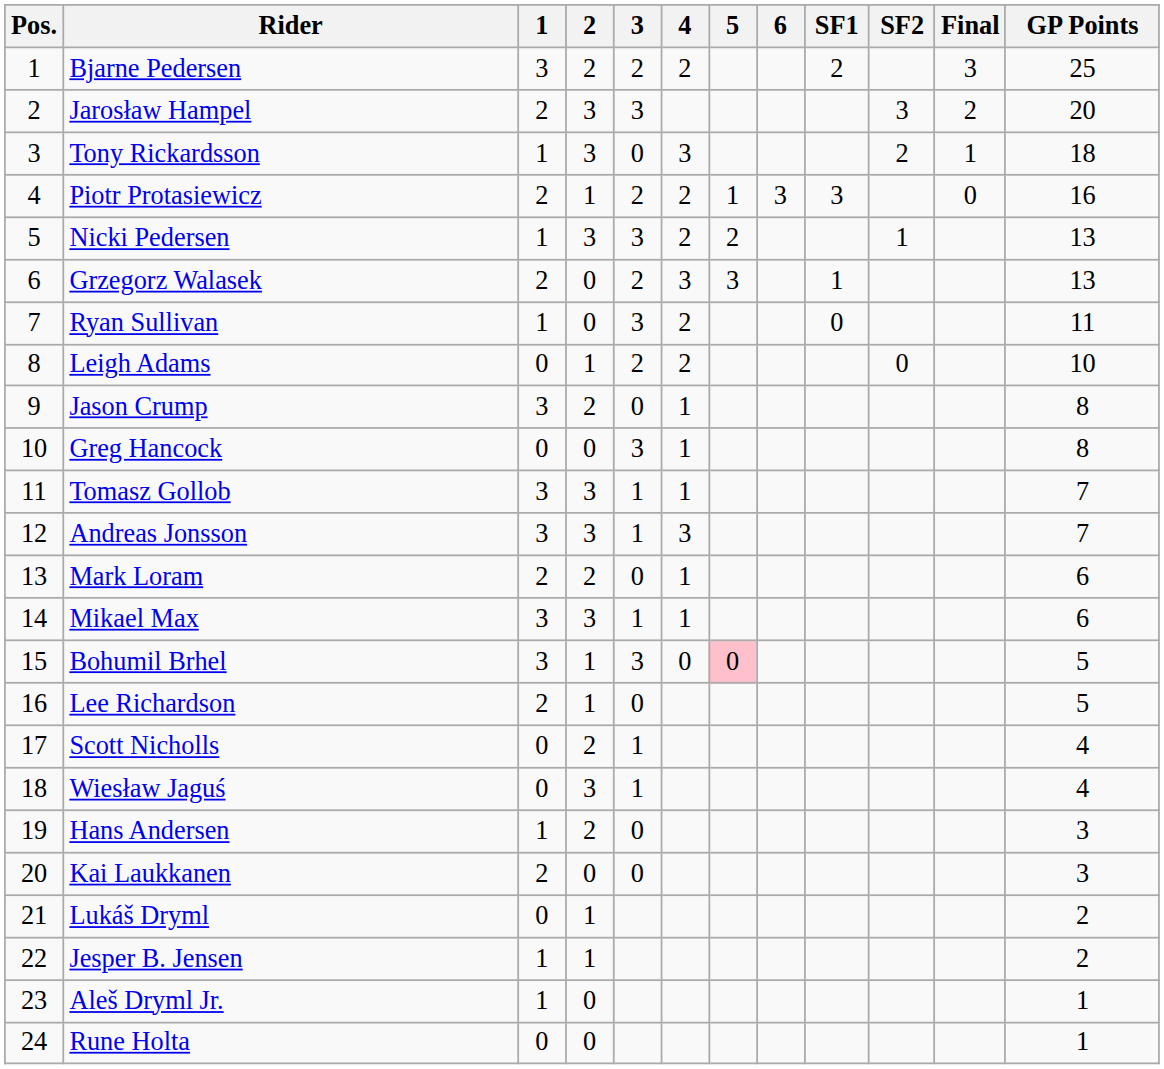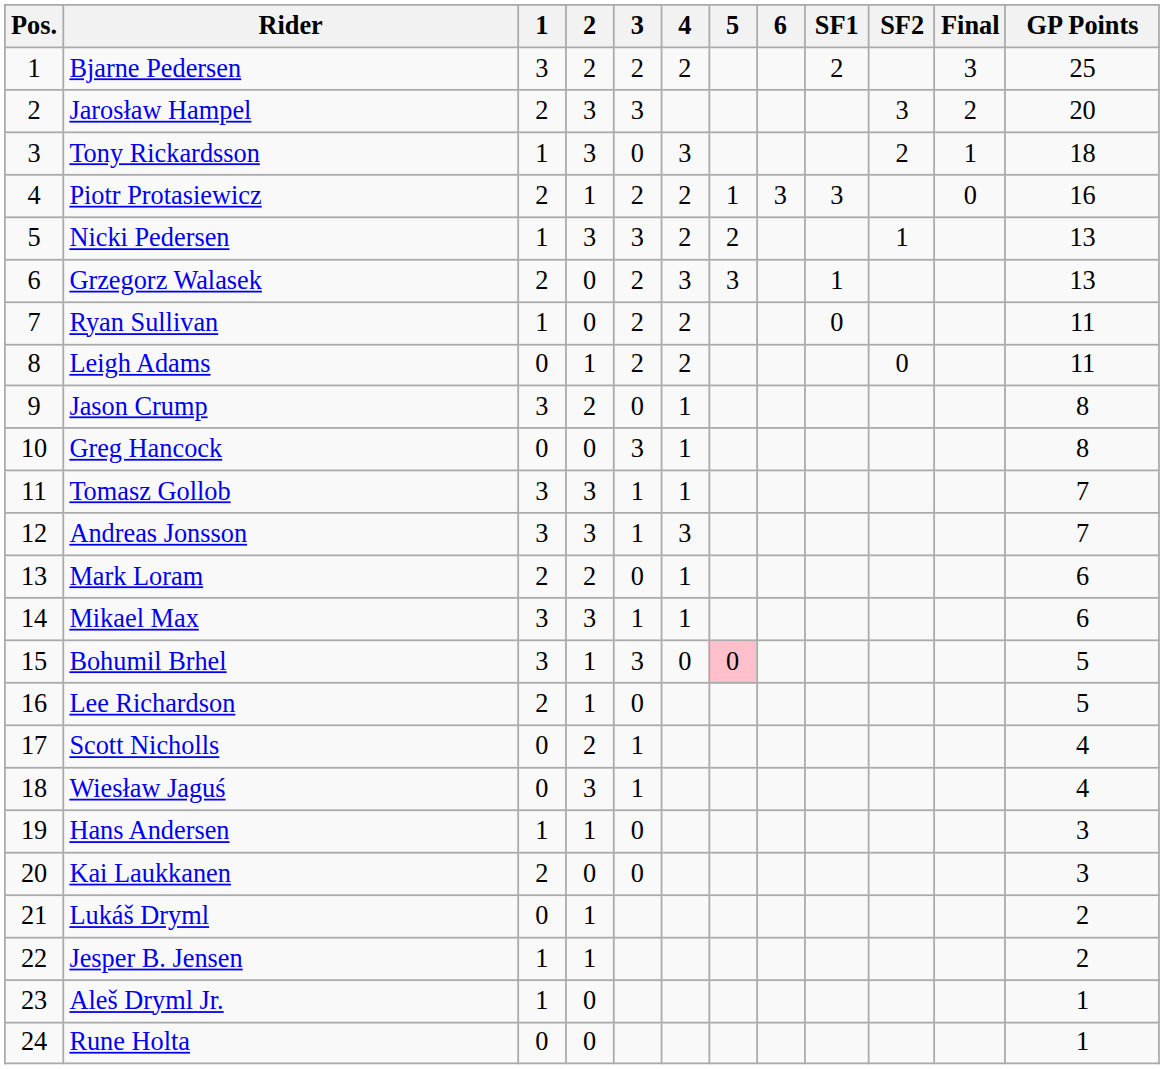(637, 322) 3 -> (637, 322) 2
(1083, 364) 10 -> (1083, 364) 11
(590, 830) 2 -> (590, 830) 1
